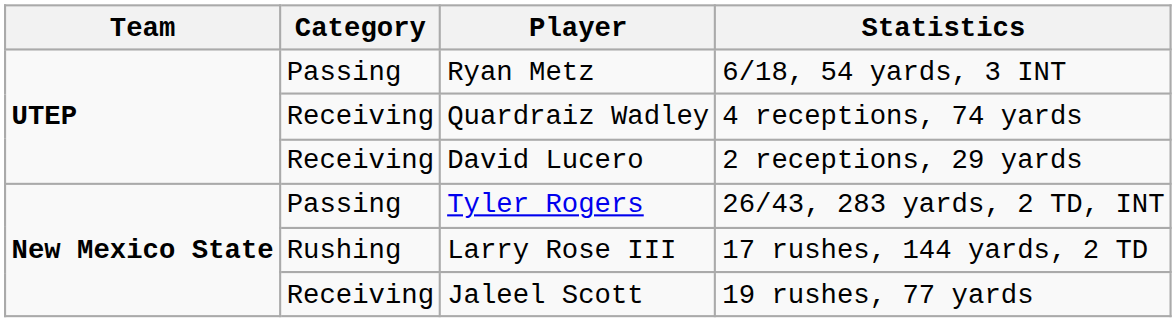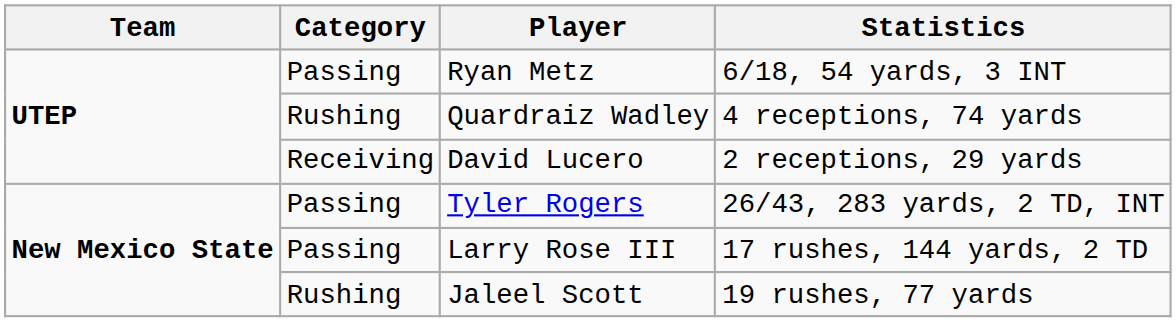(360, 117) Receiving -> (344, 117) Rushing
(344, 250) Rushing -> (344, 250) Passing
(360, 295) Receiving -> (344, 295) Rushing
